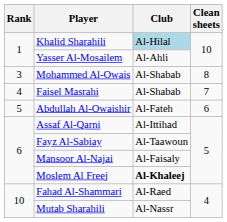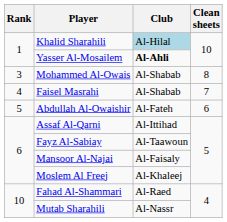(152, 58) normal -> (152, 58) bold
(160, 175) bold -> (159, 175) normal
